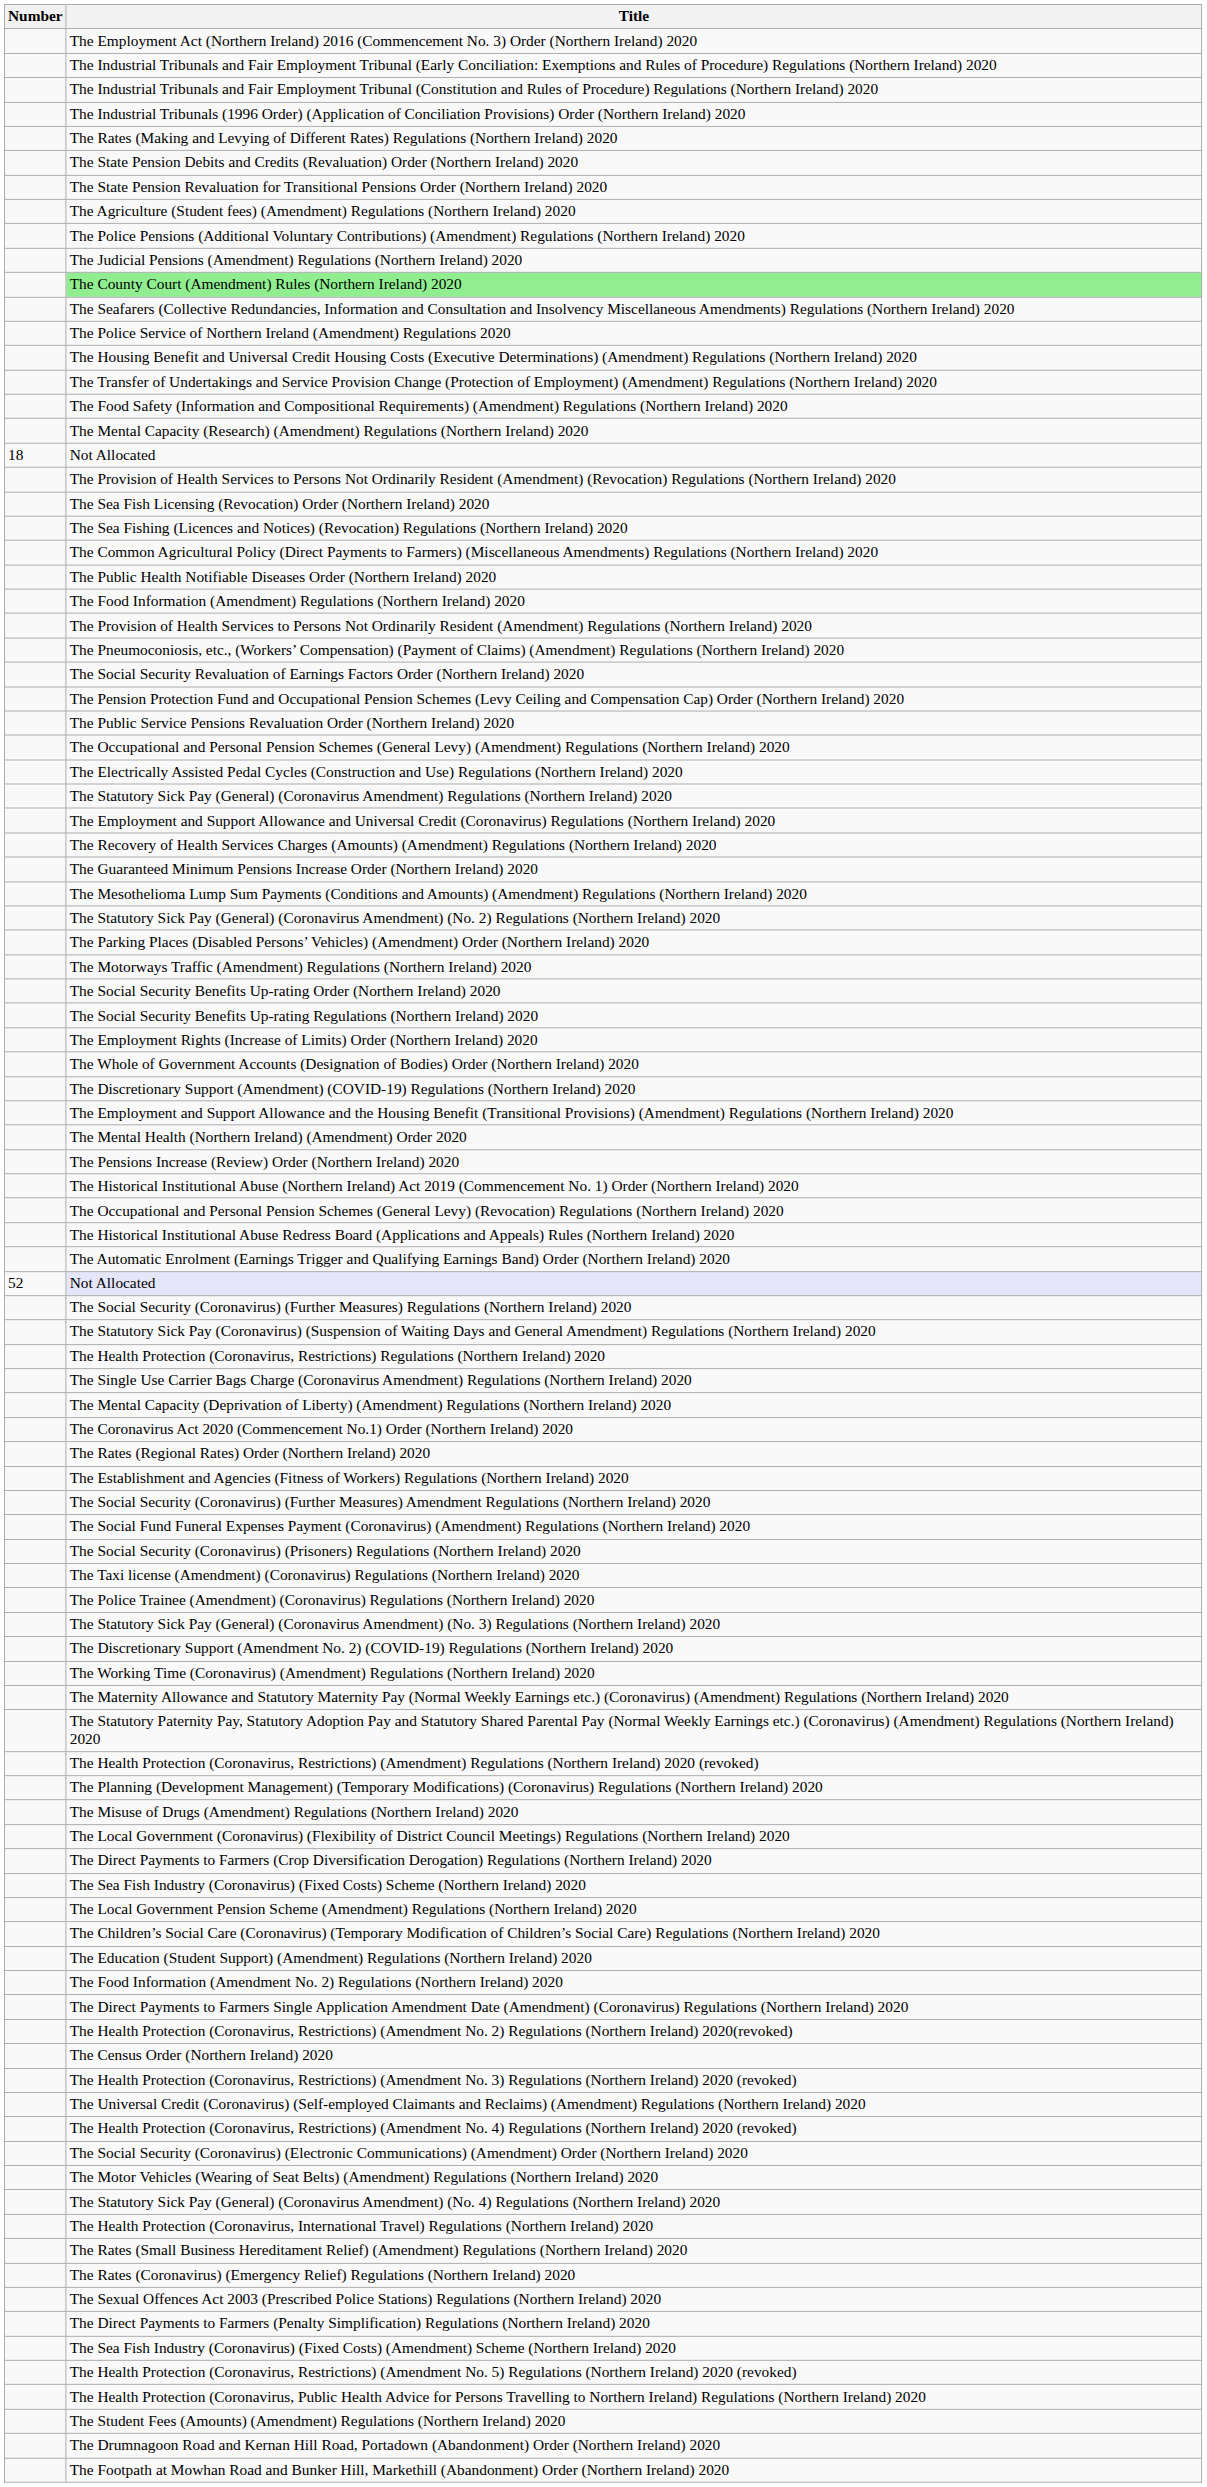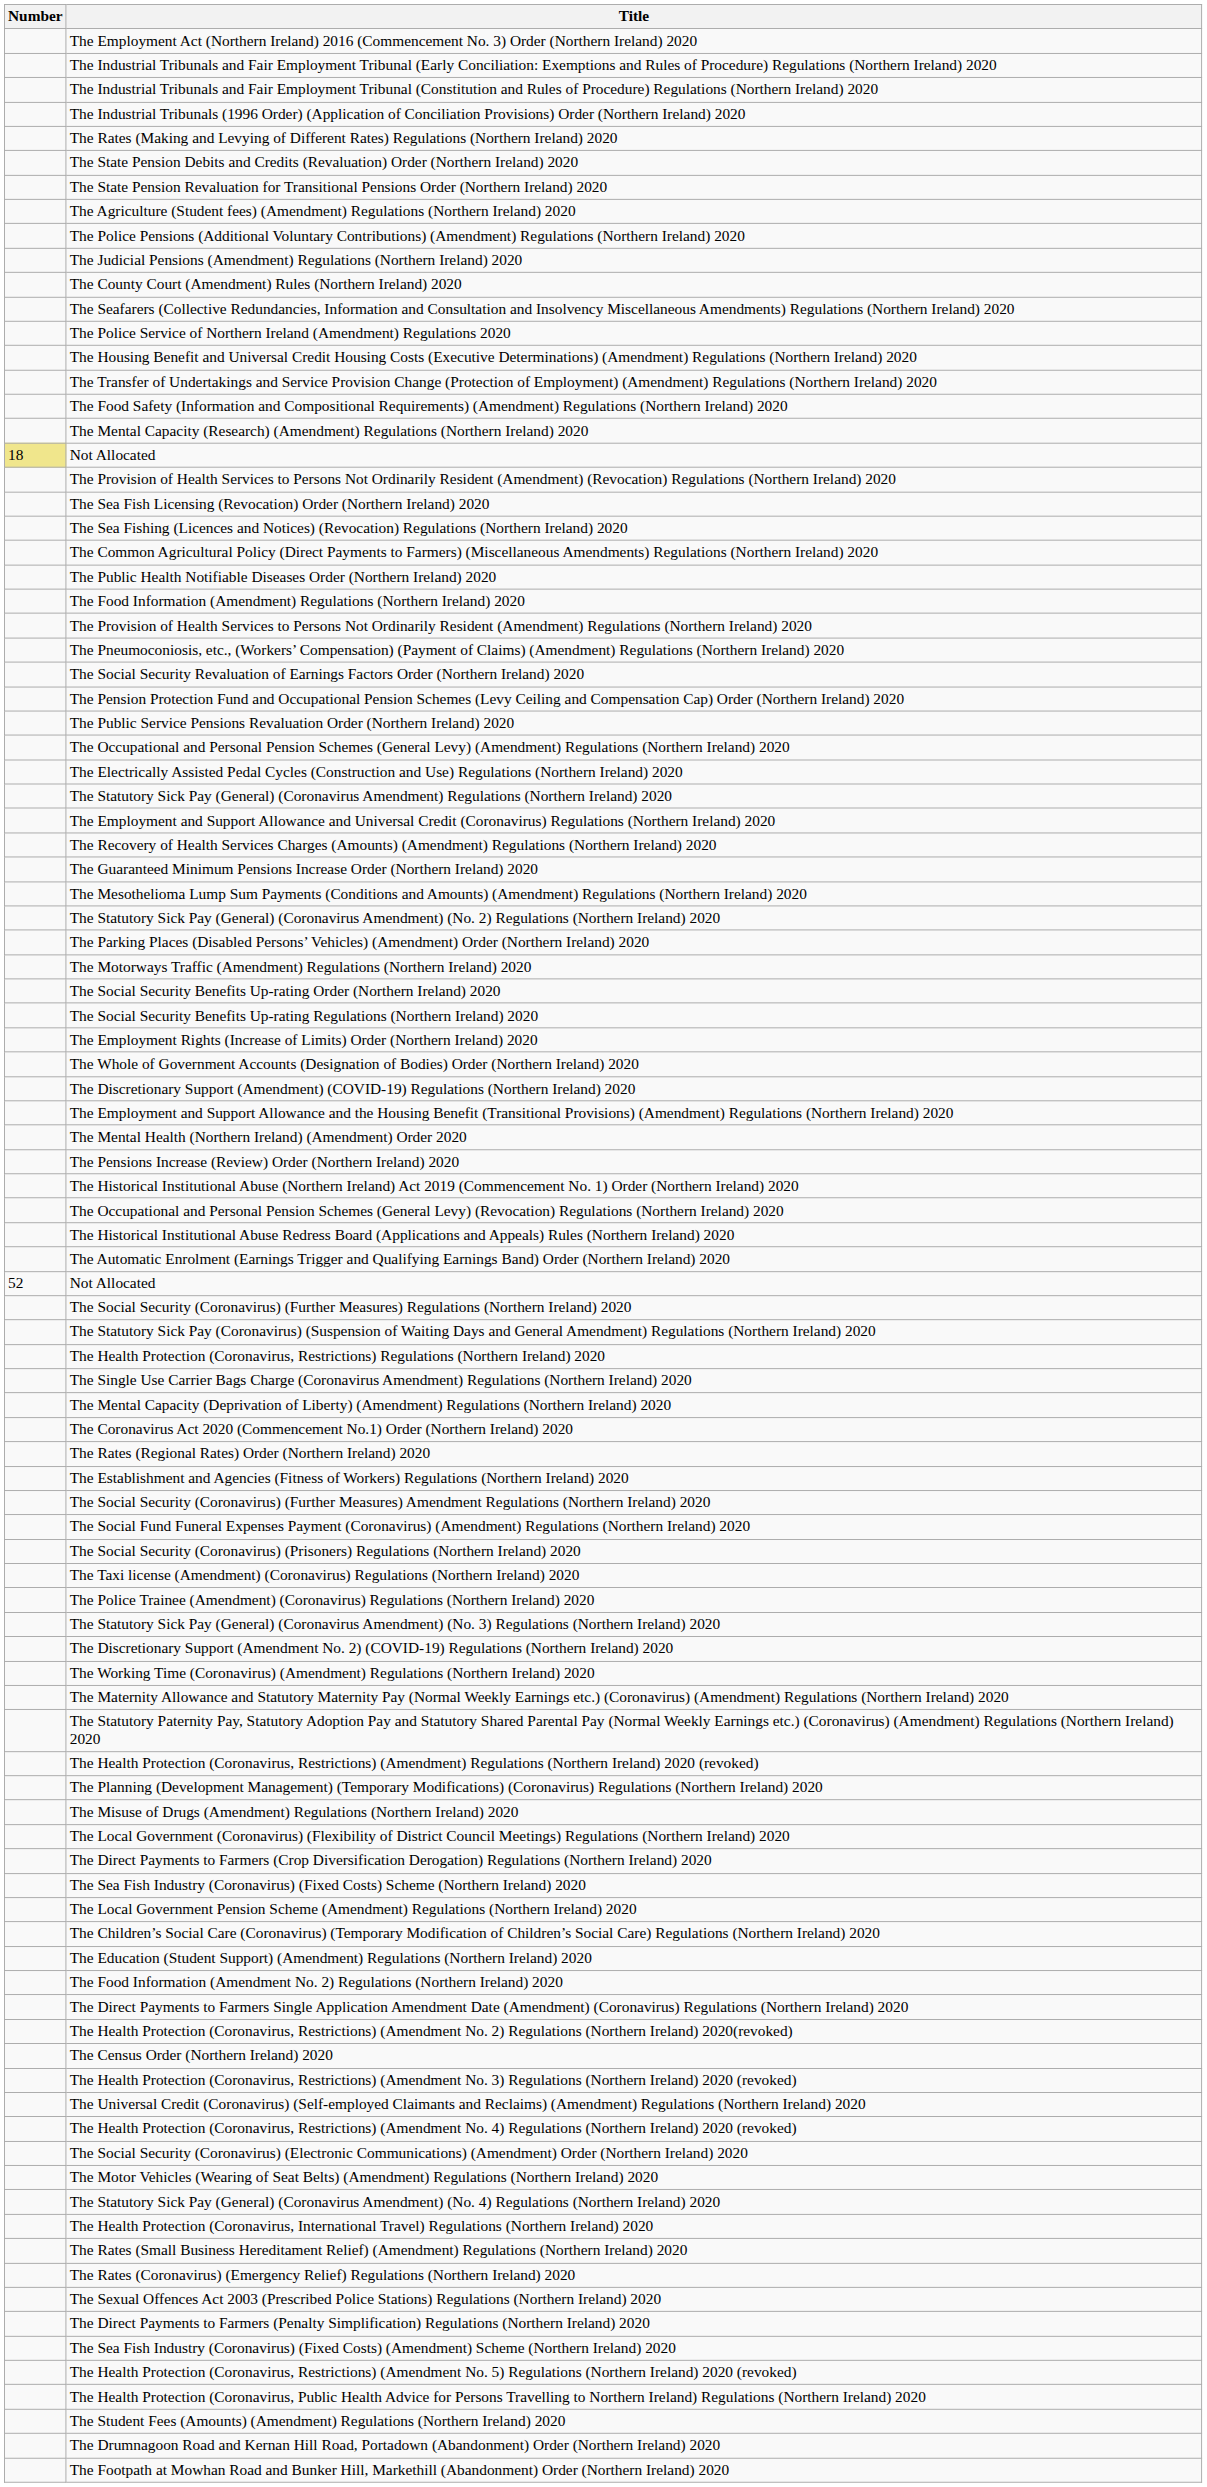(266, 284) lightgreen background -> (266, 284) no background
(16, 455) no background -> (16, 455) khaki background
(113, 1283) lavender background -> (113, 1283) no background
